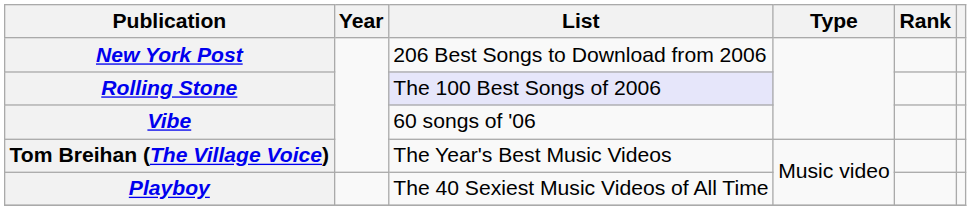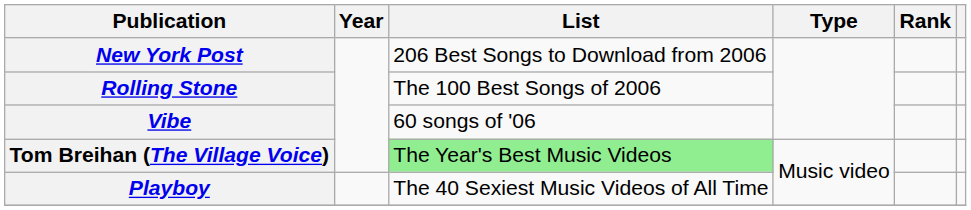(527, 88) lavender background -> (527, 88) no background
(532, 155) no background -> (532, 155) lightgreen background
